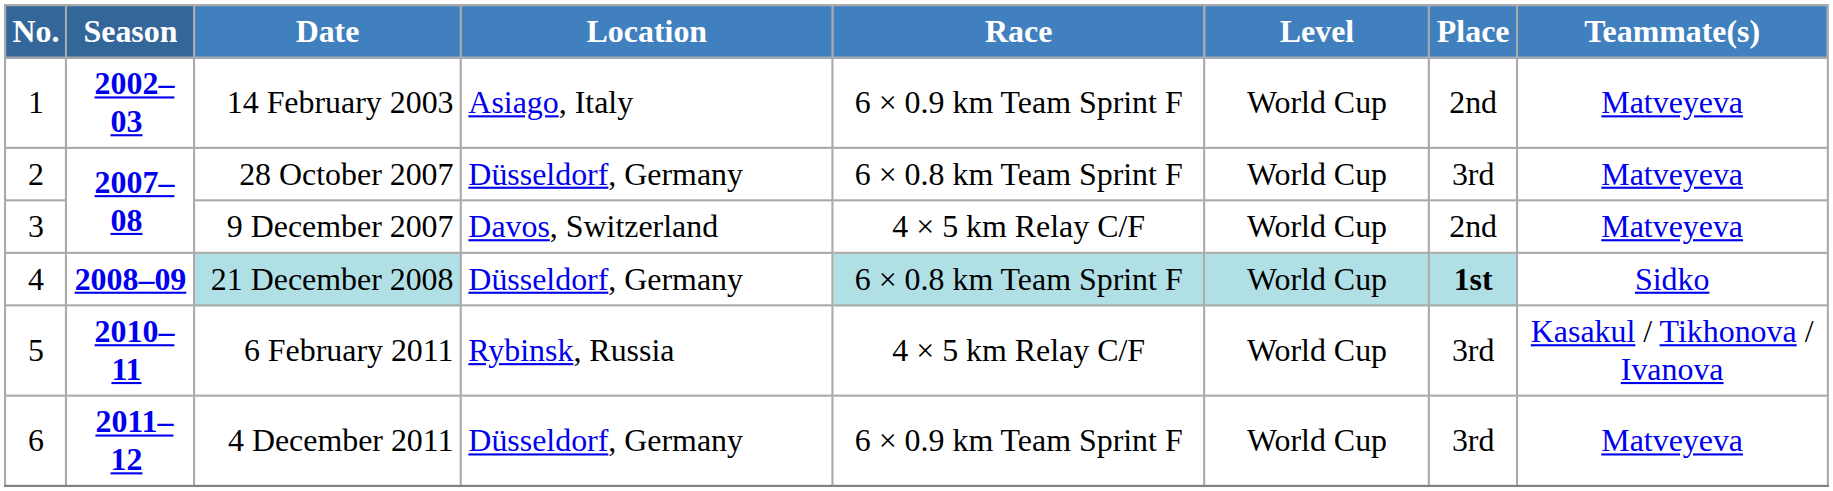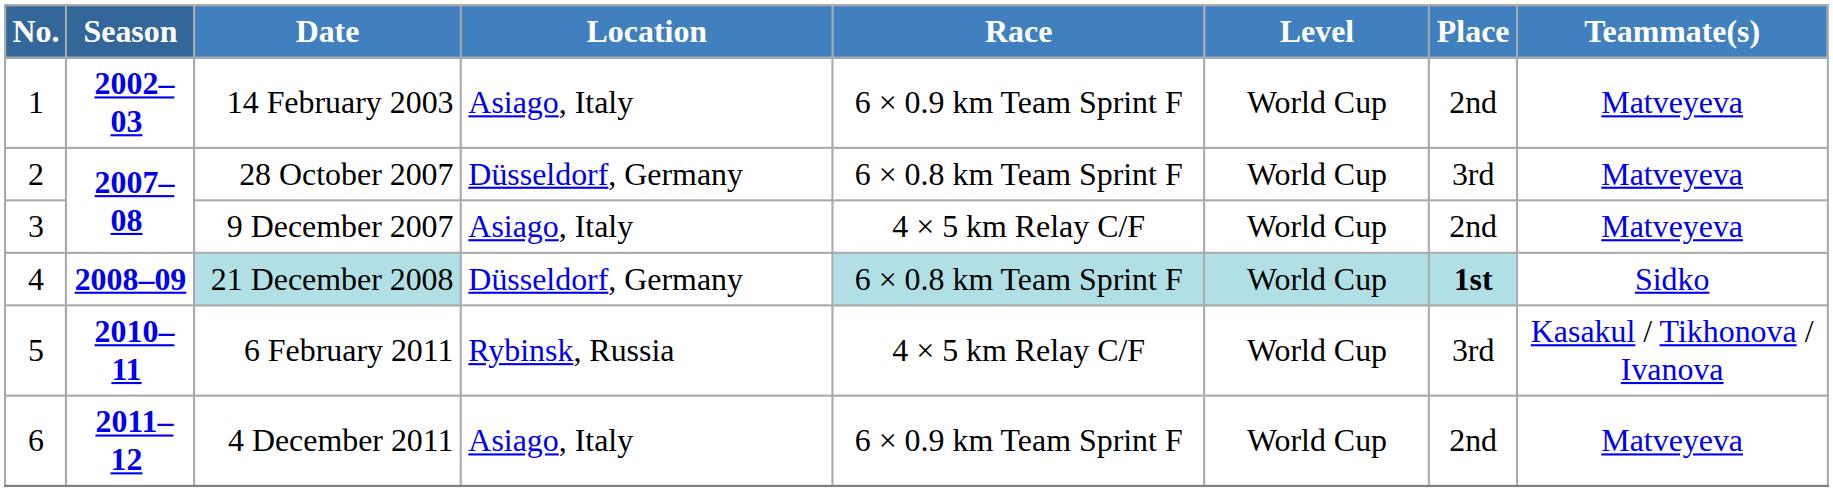(593, 226) Davos, Switzerland -> (551, 226) Asiago, Italy
(606, 441) Düsseldorf, Germany -> (551, 441) Asiago, Italy
(1473, 441) 3rd -> (1473, 441) 2nd
